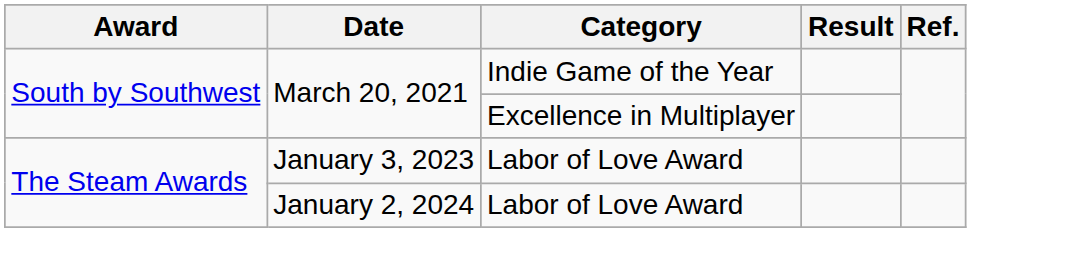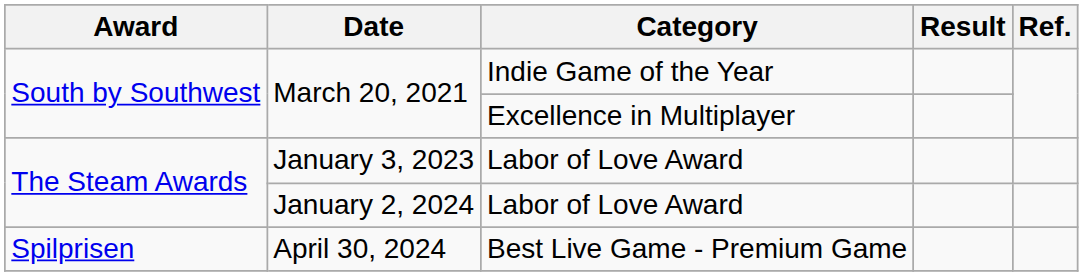+ row: (360, 248)
